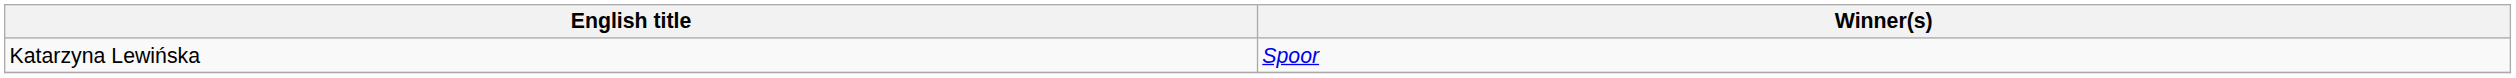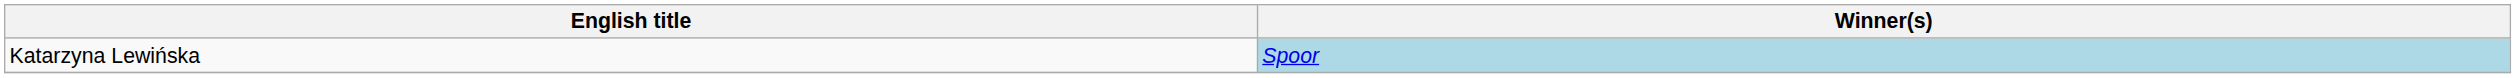(1291, 55) no background -> (1291, 55) lightblue background
